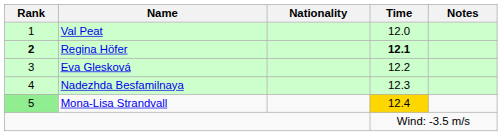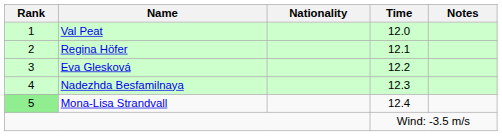(31, 49) bold -> (31, 49) normal
(399, 49) bold -> (399, 49) normal
(399, 103) gold background -> (399, 103) no background
